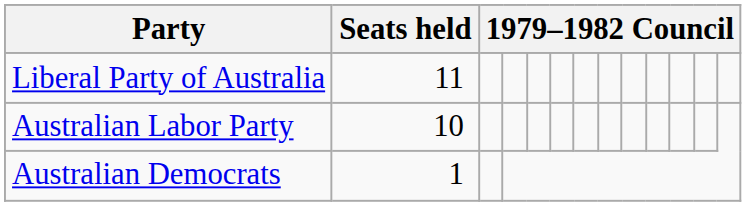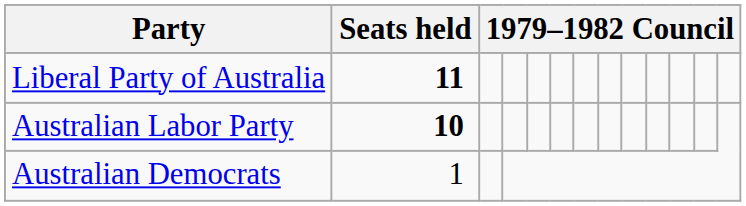(453, 77) normal -> (453, 77) bold
(452, 126) normal -> (452, 126) bold
